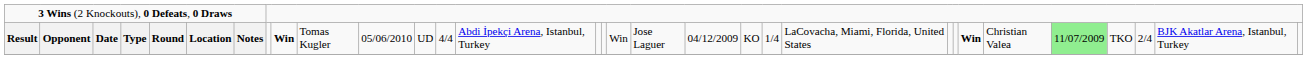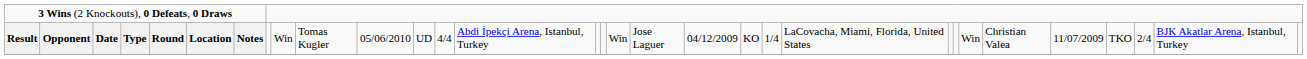(284, 38) bold -> (283, 38) normal
(971, 38) bold -> (971, 38) normal
(1079, 38) lightgreen background -> (1078, 38) no background
